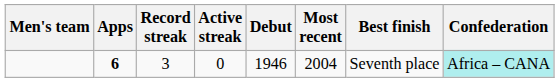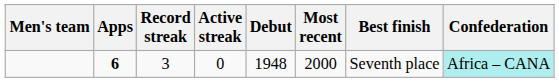(271, 63) 1946 -> (271, 63) 1948
(321, 63) 2004 -> (321, 63) 2000
